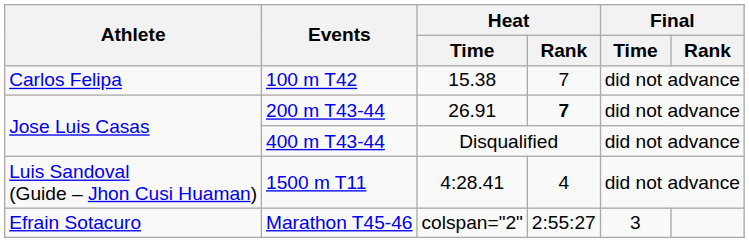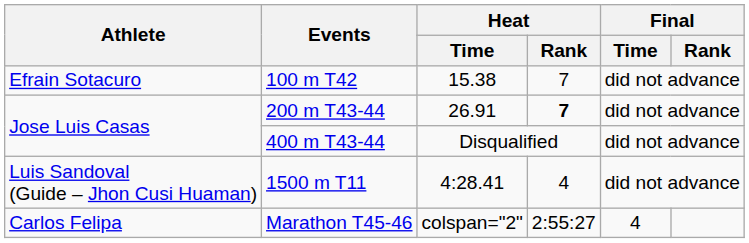(66, 81) Carlos Felipa -> (75, 81) Efrain Sotacuro
(75, 223) Efrain Sotacuro -> (66, 223) Carlos Felipa
(635, 223) 3 -> (635, 223) 4
